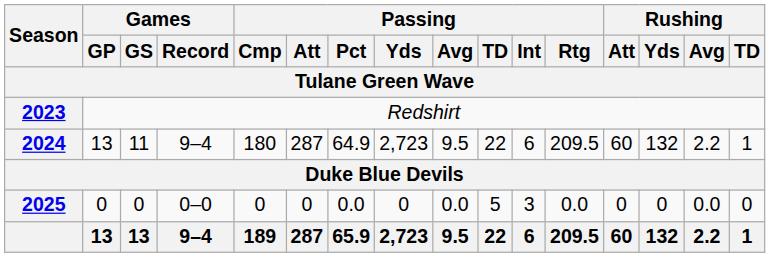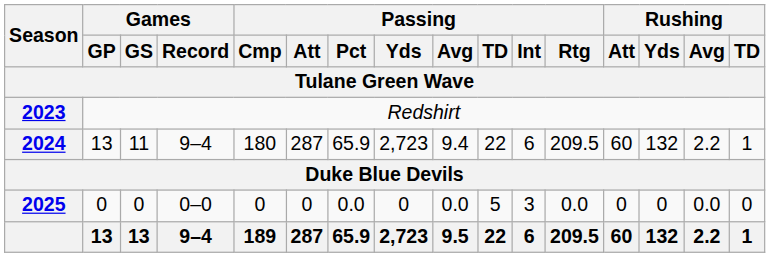(351, 143) 64.9 -> (351, 143) 65.9
(455, 143) 9.5 -> (455, 143) 9.4
